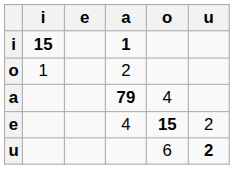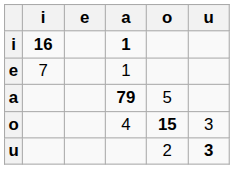(43, 44) 15 -> (43, 44) 16
(14, 71) o -> (14, 71) e
(43, 71) 1 -> (43, 71) 7
(126, 71) 2 -> (126, 71) 1
(167, 97) 4 -> (167, 97) 5
(14, 124) e -> (14, 124) o
(209, 124) 2 -> (209, 124) 3
(167, 151) 6 -> (167, 151) 2
(209, 151) 2 -> (209, 151) 3
